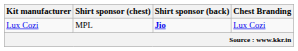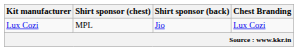(160, 25) bold -> (160, 25) normal
